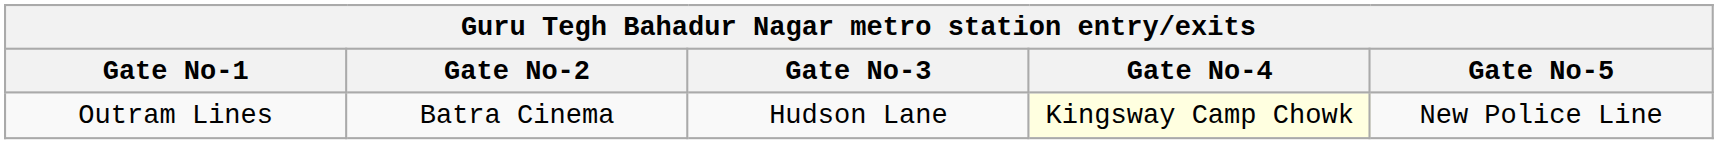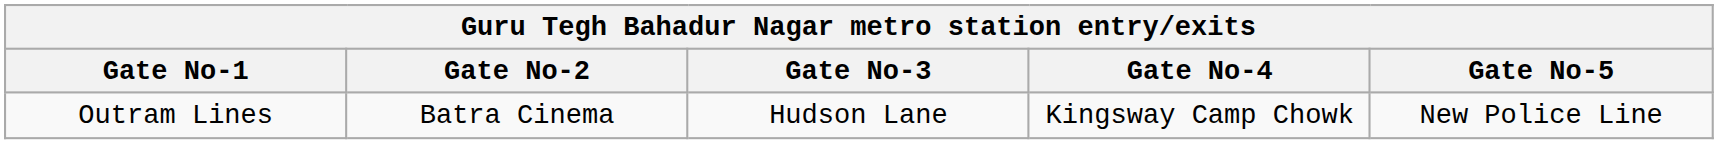(1200, 115) lightyellow background -> (1200, 115) no background
